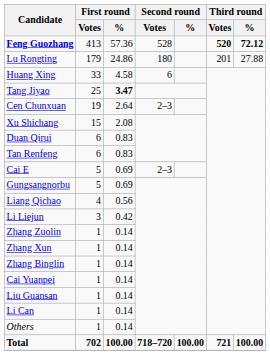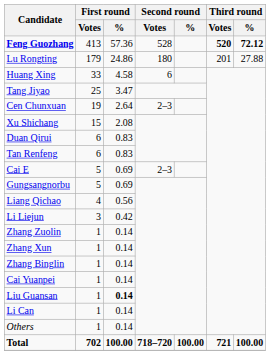(124, 91) bold -> (124, 91) normal
(124, 295) normal -> (124, 295) bold
